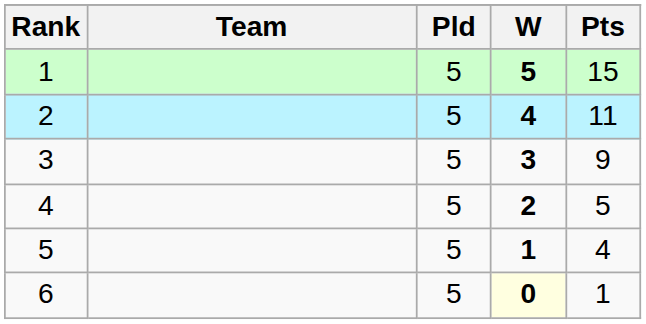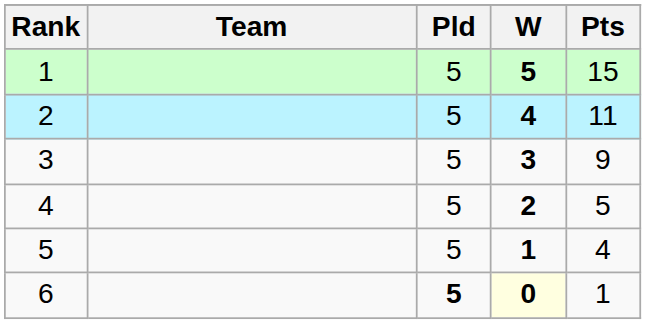(454, 294) normal -> (454, 294) bold
